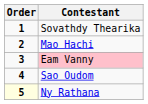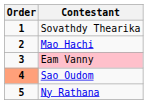(21, 76) no background -> (21, 76) lightsalmon background
(21, 92) lightyellow background -> (21, 92) no background
